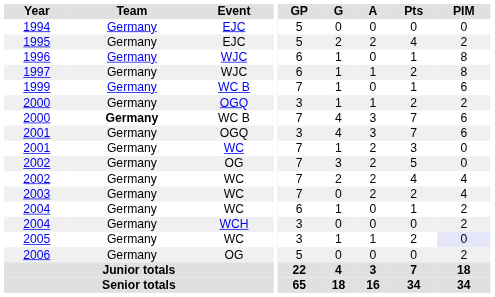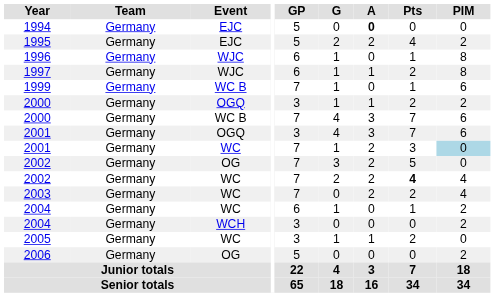(373, 26) normal -> (371, 26) bold
(132, 118) bold -> (130, 118) normal
(464, 148) no background -> (463, 148) lightblue background
(414, 178) normal -> (413, 178) bold
(464, 239) lavender background -> (463, 239) no background
